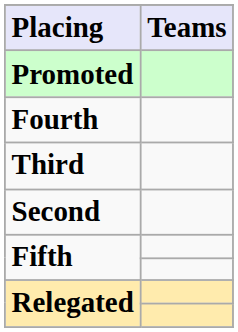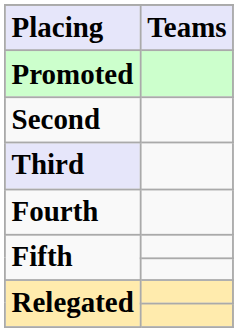(55, 119) Fourth -> (56, 119) Second
(48, 165) no background -> (48, 165) lavender background
(56, 211) Second -> (55, 211) Fourth
